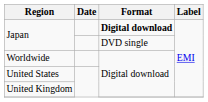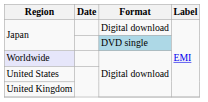(137, 27) bold -> (135, 27) normal
(124, 43) no background -> (124, 43) lightblue background
(28, 58) no background -> (28, 58) lavender background
